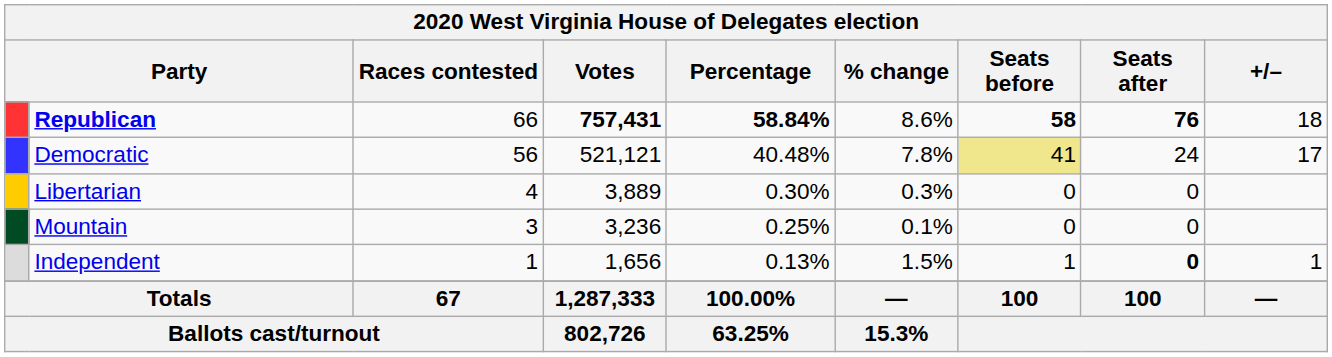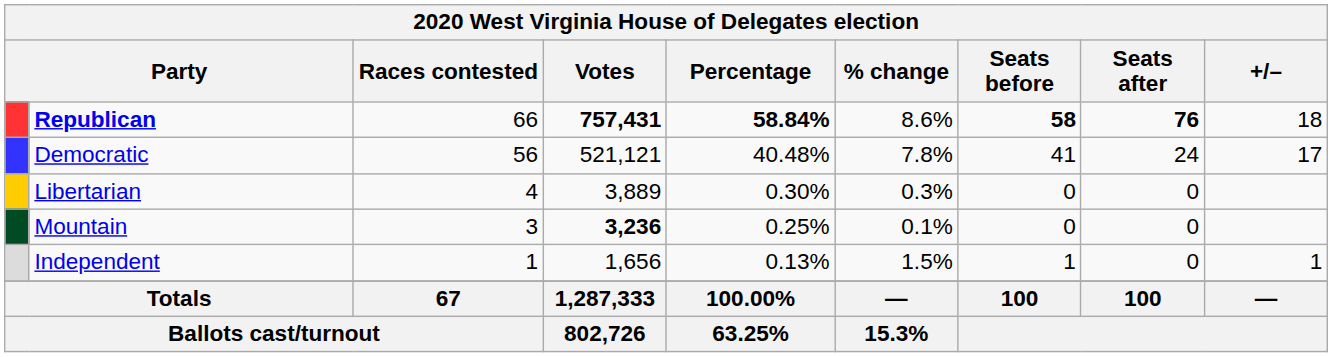(1063, 155) khaki background -> (1063, 155) no background
(633, 226) normal -> (633, 226) bold
(1193, 262) bold -> (1193, 262) normal
